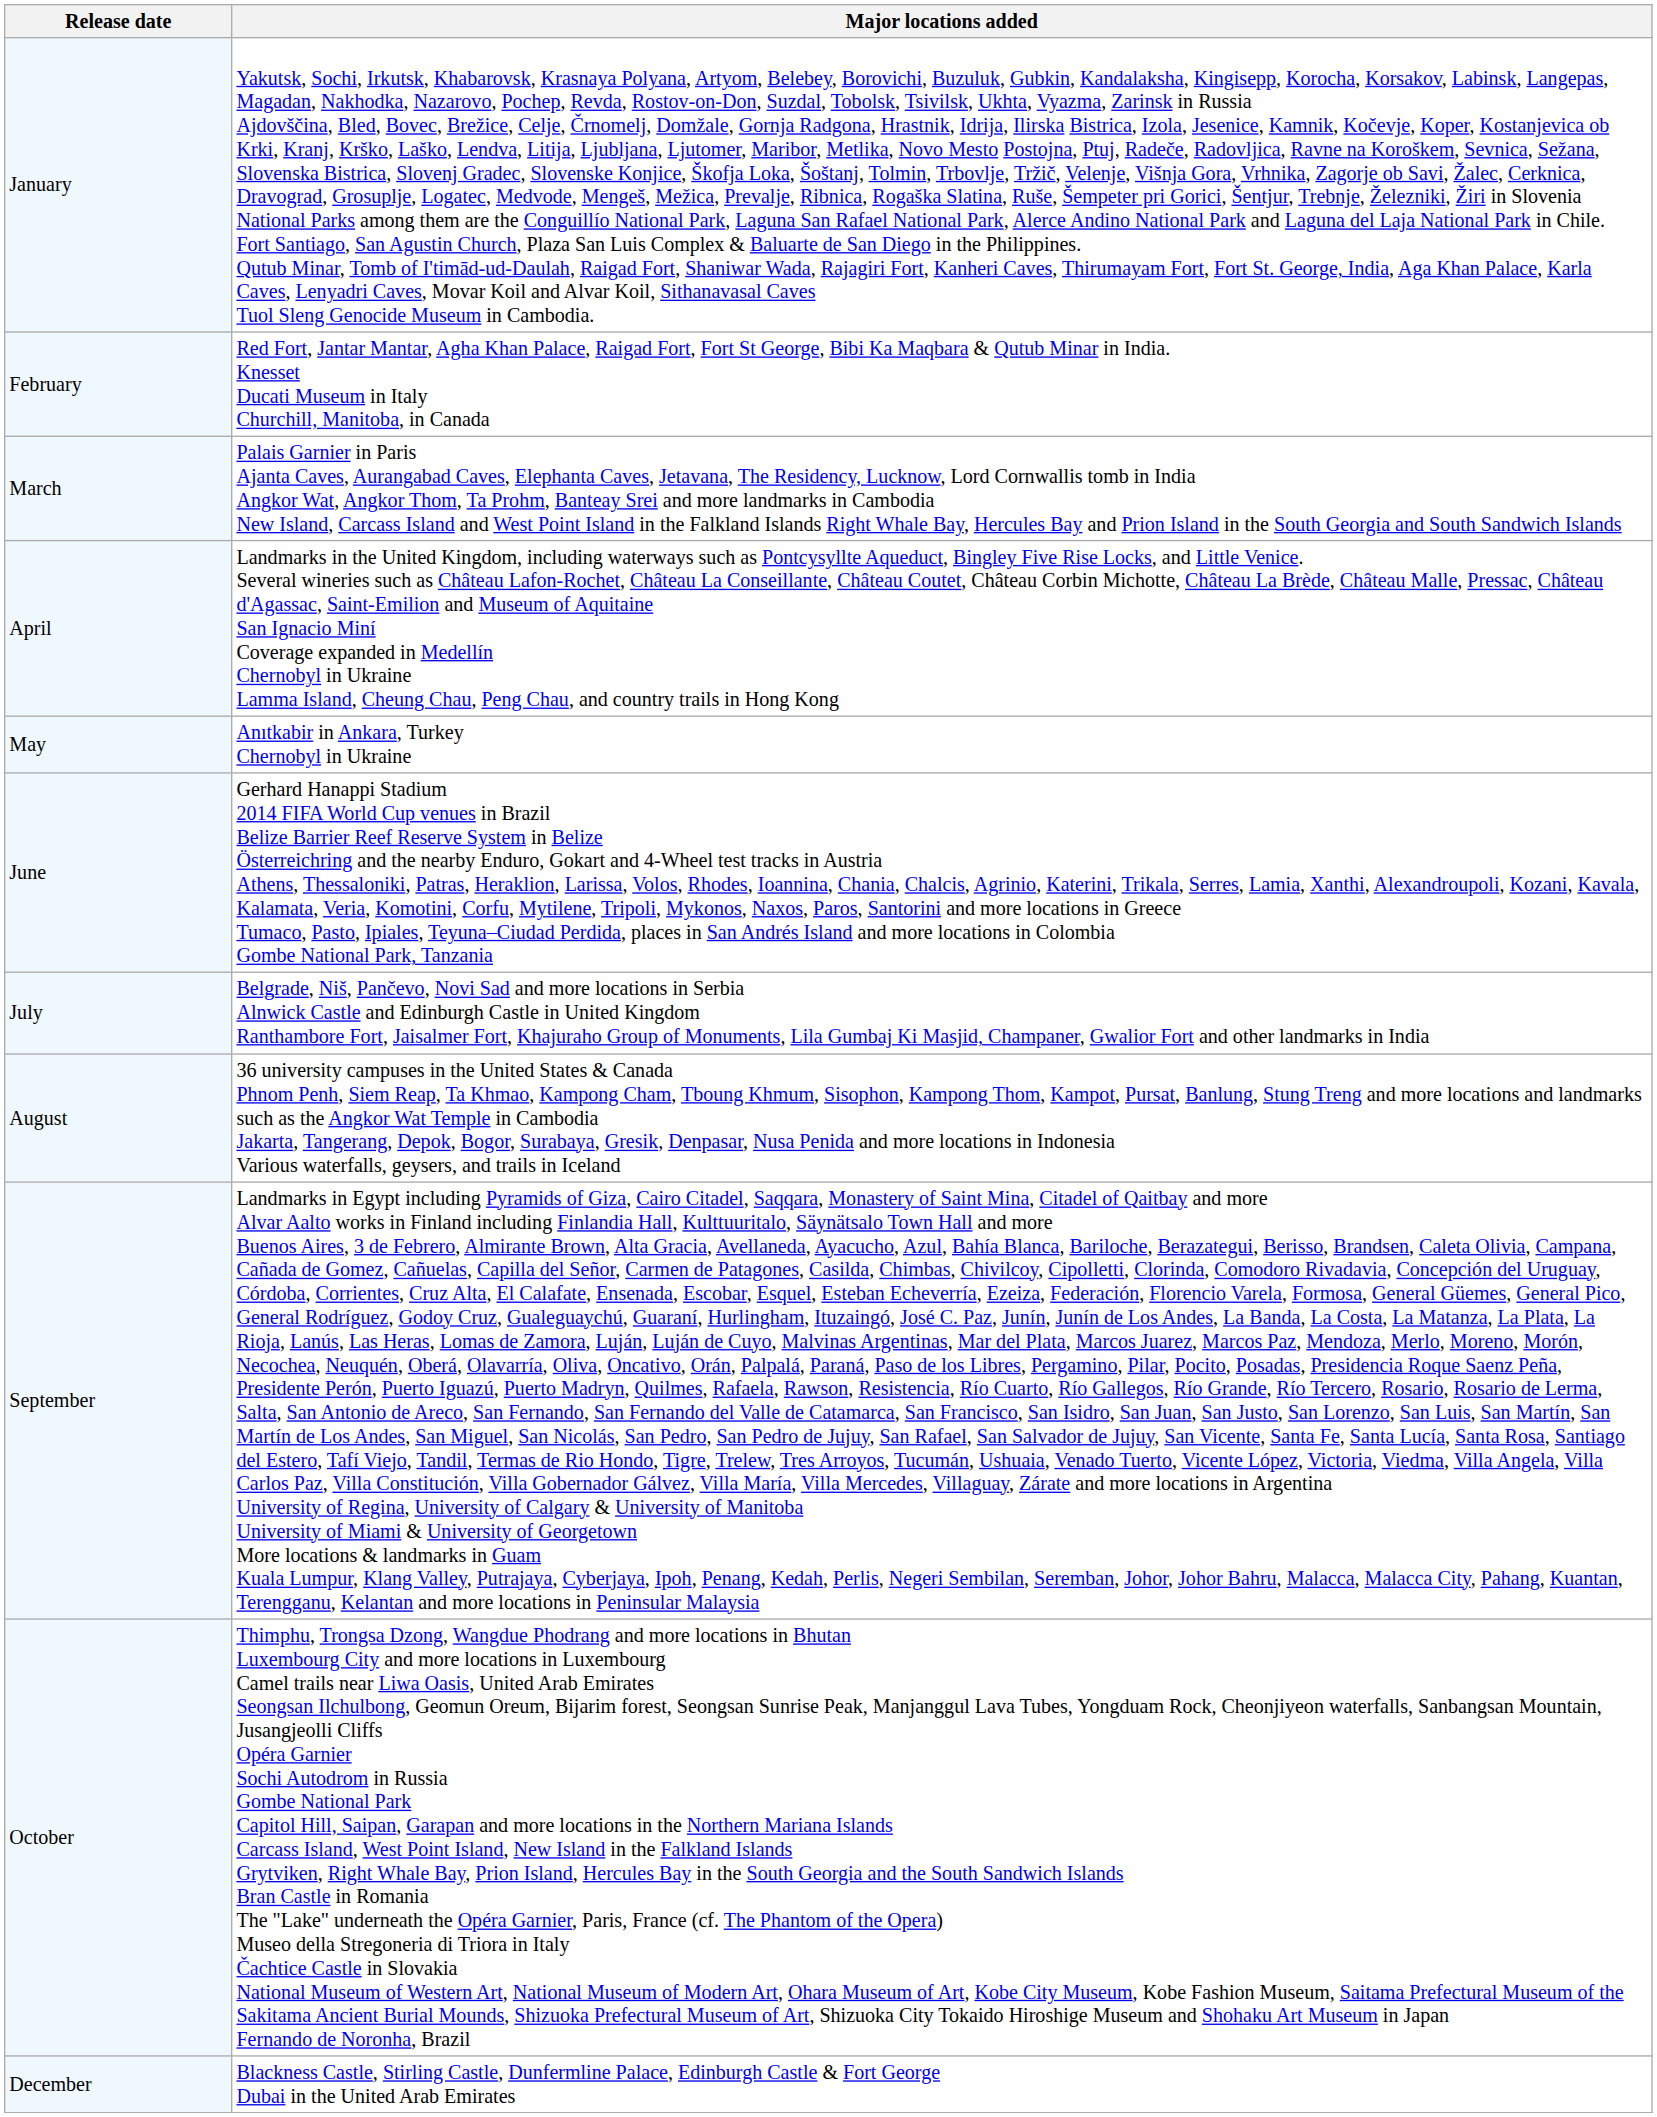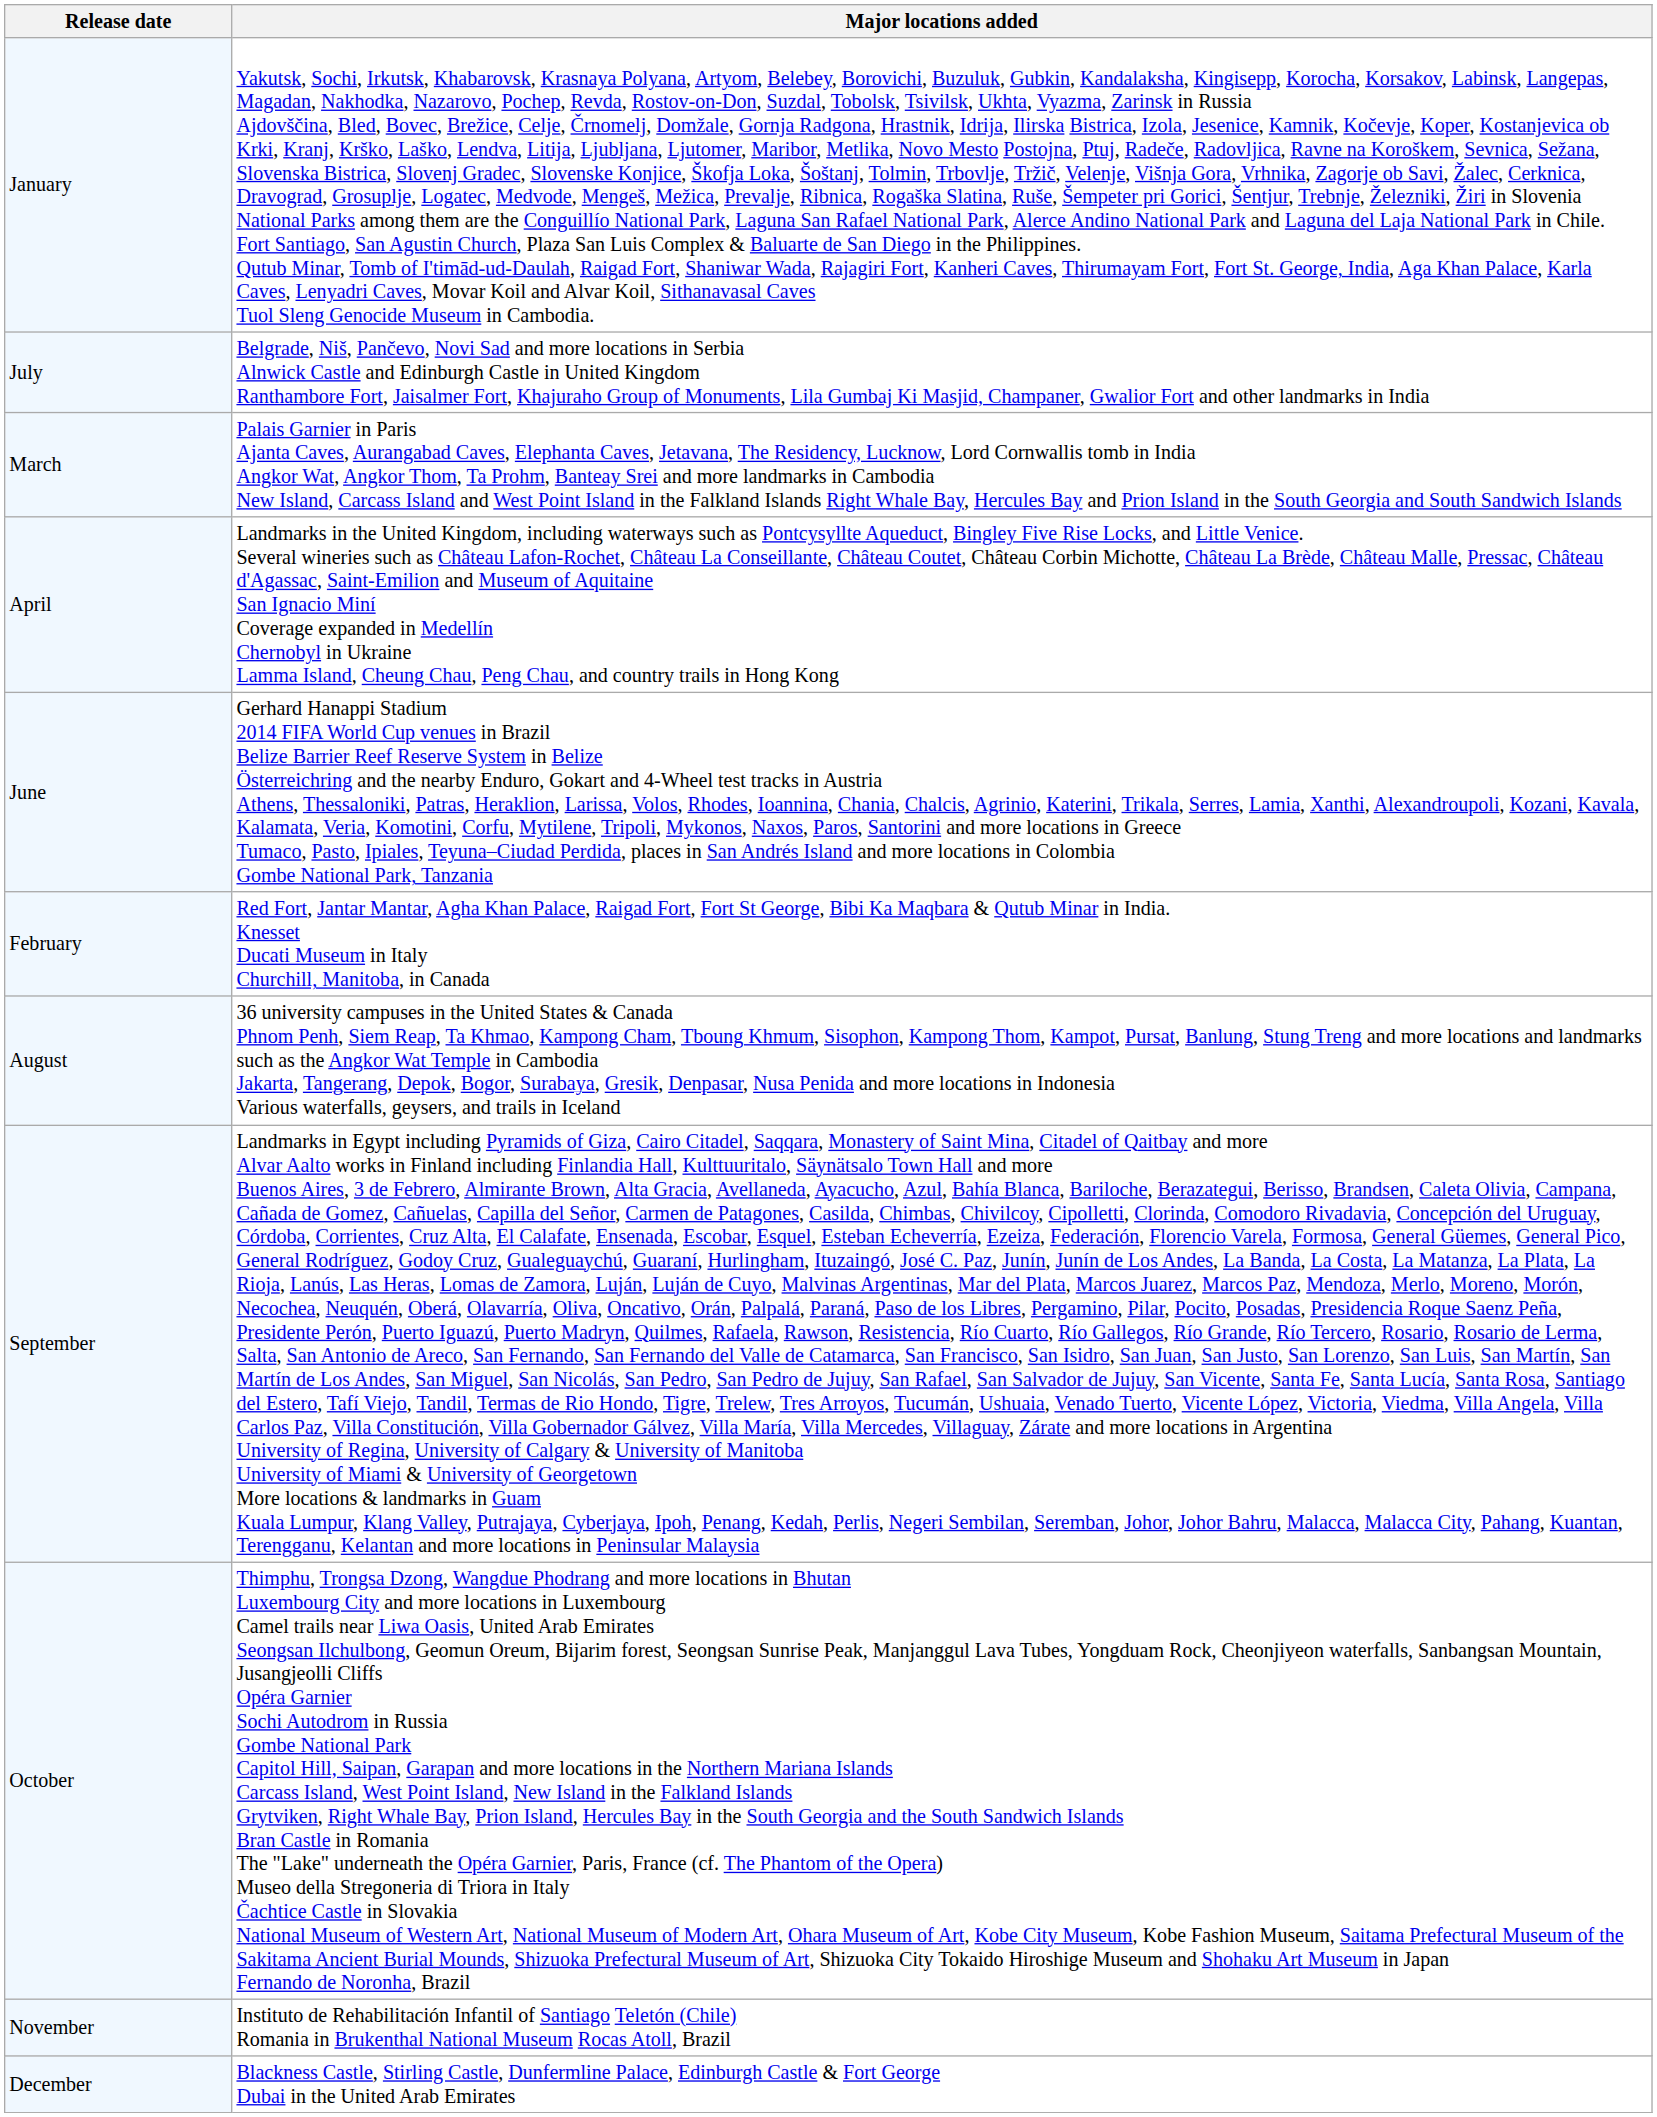rows swapped: (46, 384) <-> (26, 1013)
- row: (28, 745)
+ row: (52, 2027)
